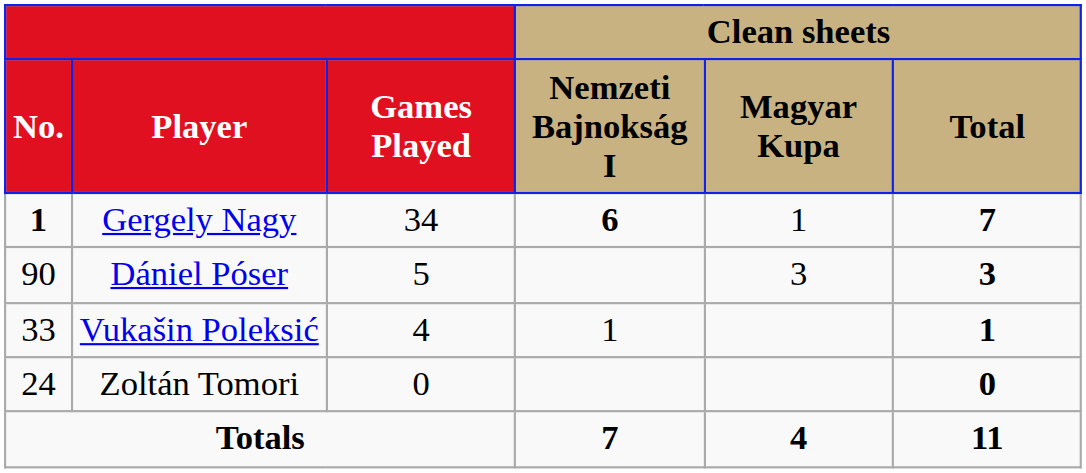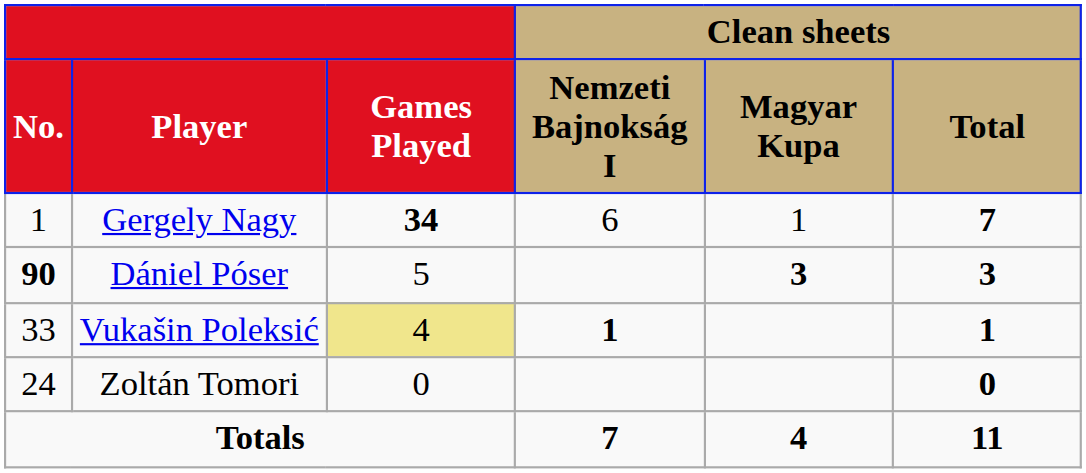(38, 219) bold -> (38, 219) normal
(421, 219) normal -> (421, 219) bold
(610, 219) bold -> (610, 219) normal
(38, 274) normal -> (38, 274) bold
(799, 274) normal -> (799, 274) bold
(421, 328) no background -> (421, 328) khaki background
(610, 328) normal -> (610, 328) bold
